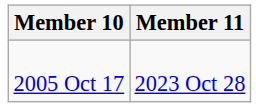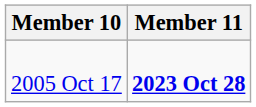(190, 83) normal -> (189, 83) bold
